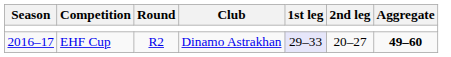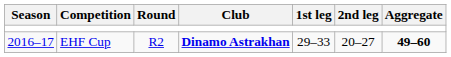(232, 42) normal -> (236, 42) bold
(305, 42) lavender background -> (314, 42) no background
